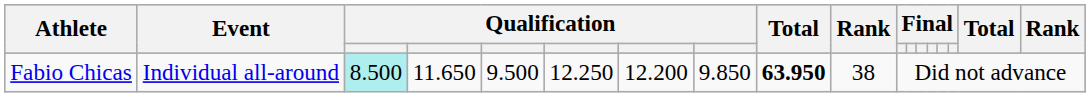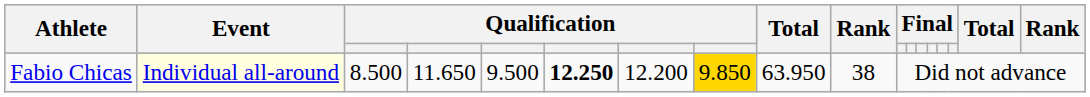(241, 72) no background -> (241, 72) lightyellow background
(376, 72) paleturquoise background -> (376, 72) no background
(581, 72) normal -> (581, 72) bold
(725, 72) no background -> (725, 72) gold background
(794, 72) bold -> (794, 72) normal
